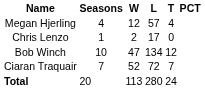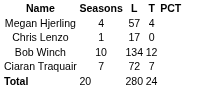- column: (134, 9)
